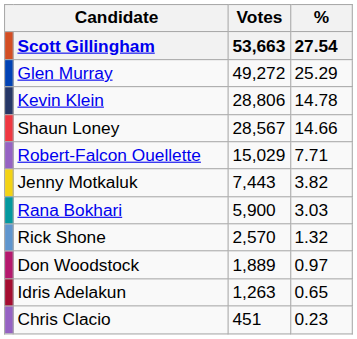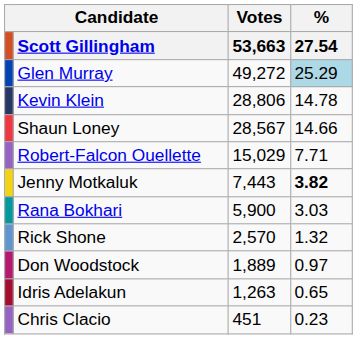(316, 73) no background -> (316, 73) lightblue background
(311, 182) normal -> (311, 182) bold
